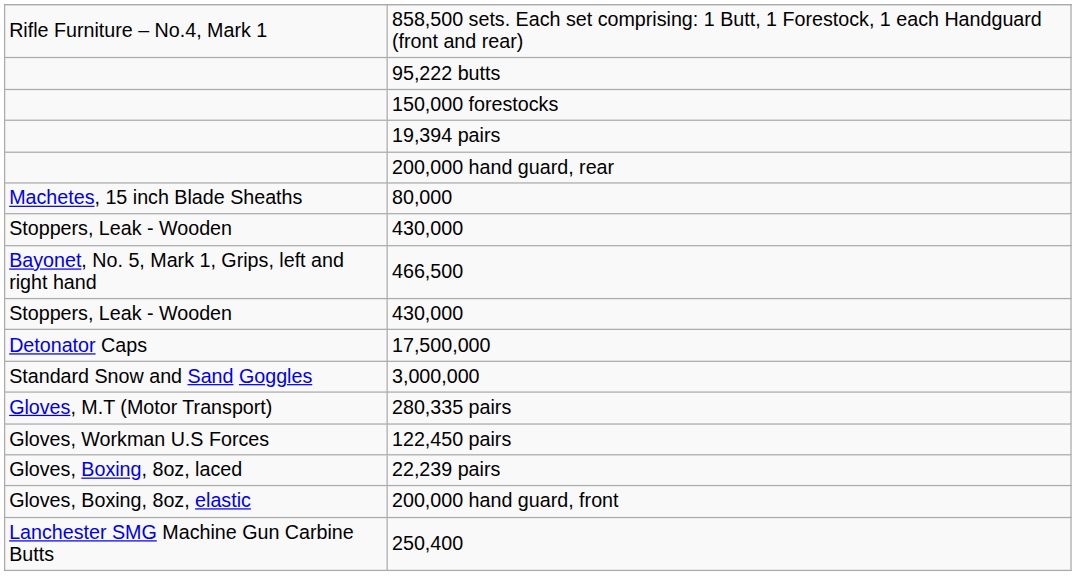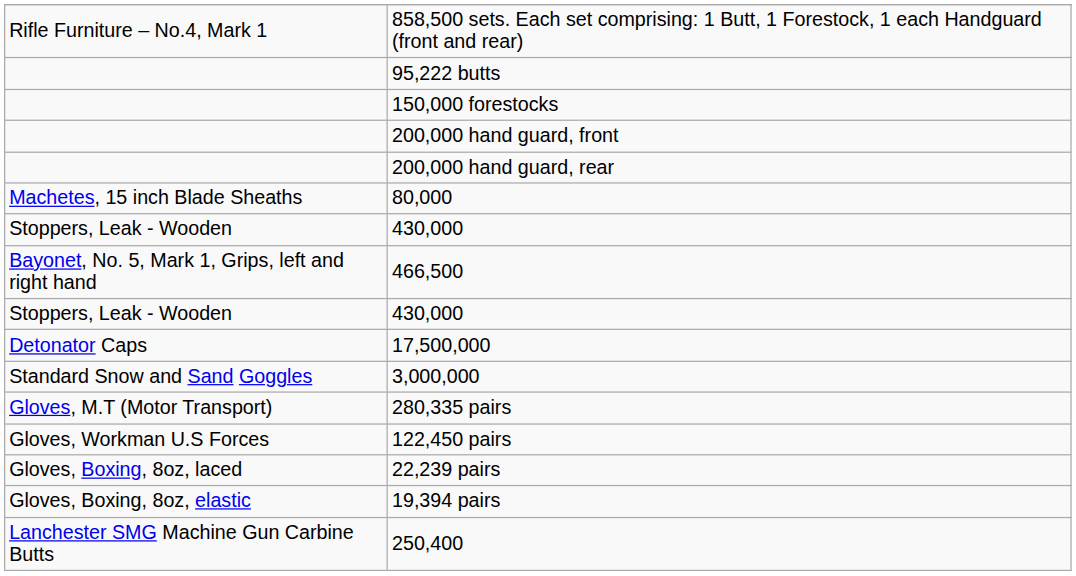(446, 135) 19,394 pairs -> (505, 135) 200,000 hand guard, front
(505, 501) 200,000 hand guard, front -> (446, 501) 19,394 pairs
